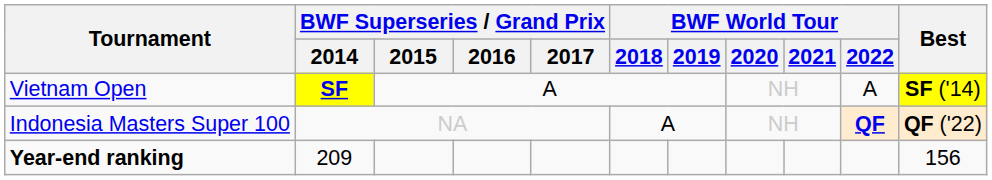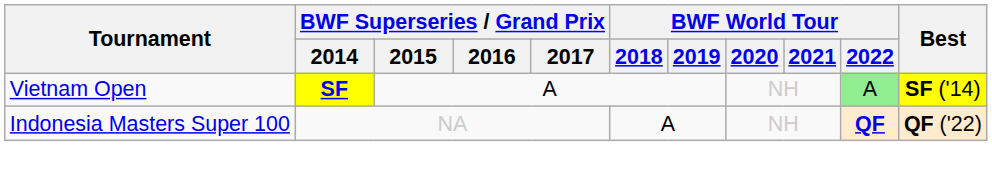(870, 90) no background -> (870, 90) lightgreen background
- row: (97, 158)
